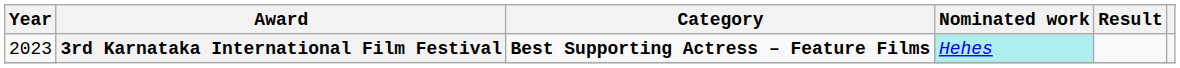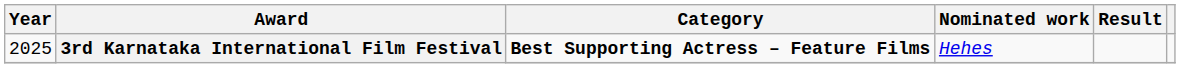(31, 49) 2023 -> (31, 49) 2025
(966, 49) paleturquoise background -> (966, 49) no background
